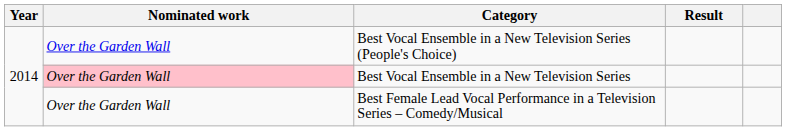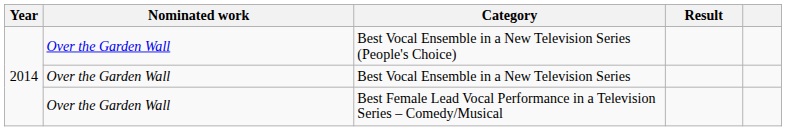(108, 76) pink background -> (108, 76) no background
